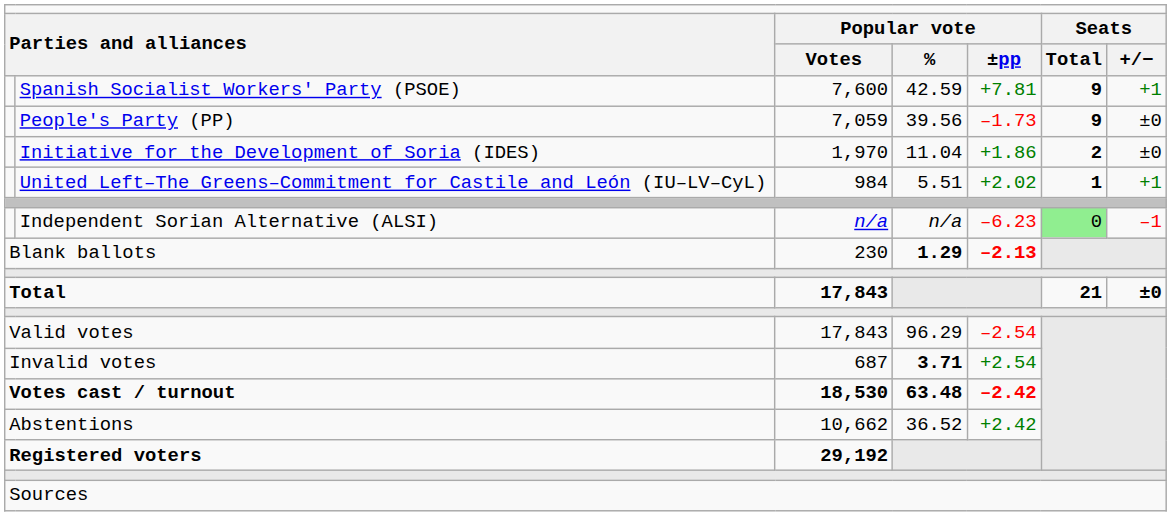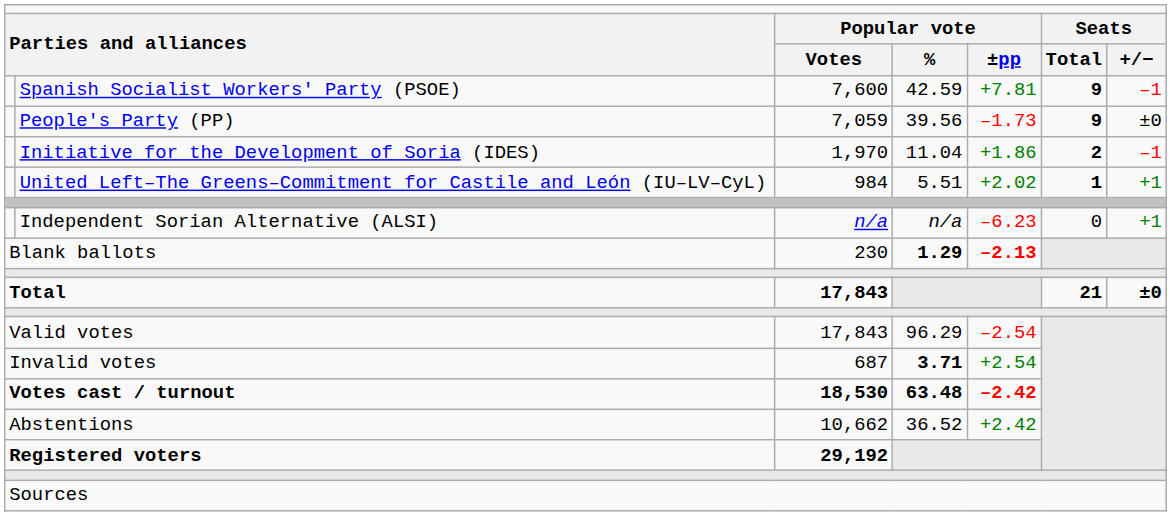(1151, 91) +1 -> (1151, 91) –1
(1151, 152) ±0 -> (1151, 152) –1
(1097, 222) lightgreen background -> (1097, 222) no background
(1151, 222) –1 -> (1151, 222) +1
